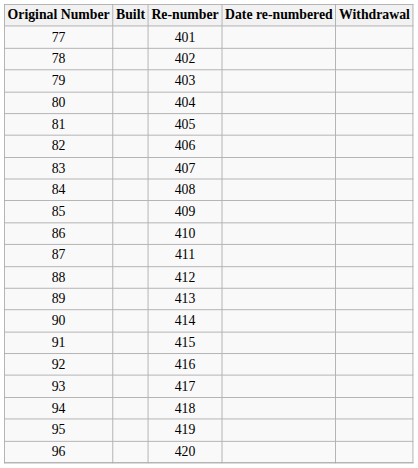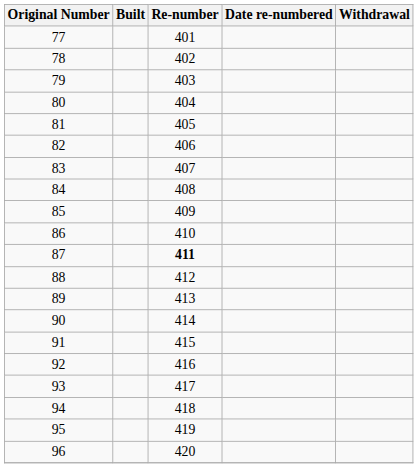(185, 255) normal -> (185, 255) bold
